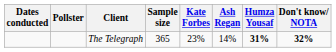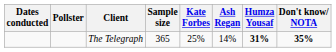(196, 39) 23% -> (196, 39) 25%
(304, 39) 32% -> (304, 39) 35%
